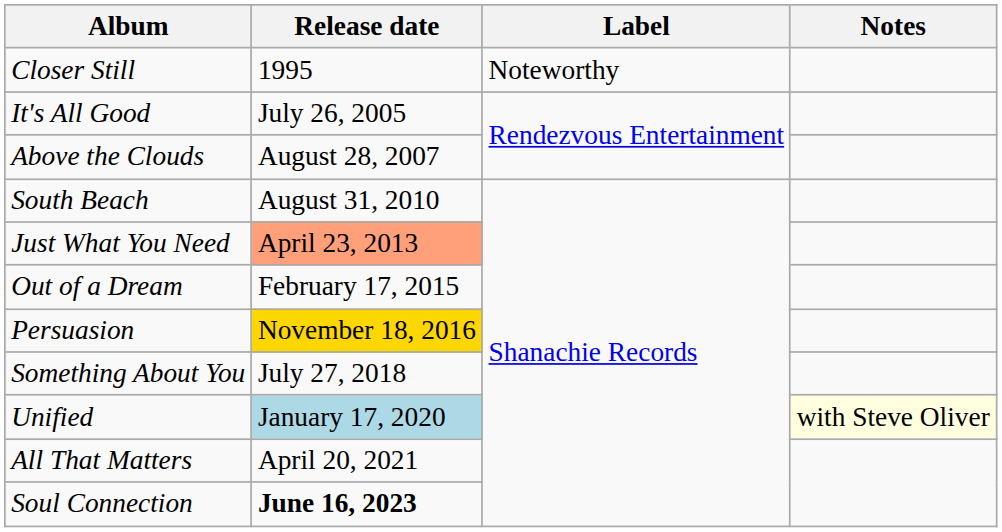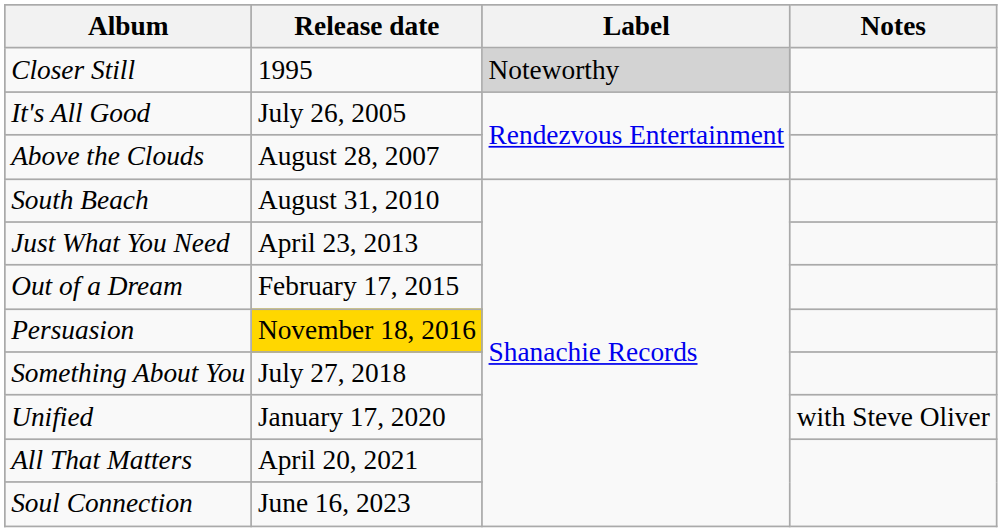(554, 69) no background -> (554, 69) lightgrey background
(338, 243) lightsalmon background -> (338, 243) no background
(352, 416) lightblue background -> (352, 416) no background
(893, 416) lightyellow background -> (893, 416) no background
(337, 503) bold -> (334, 503) normal
